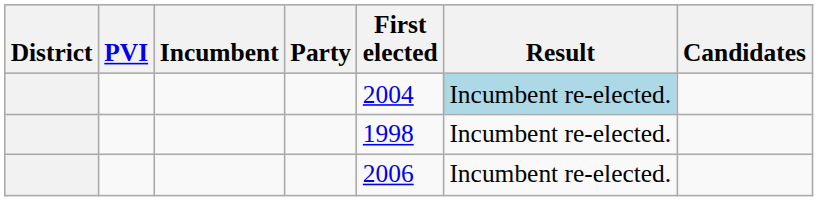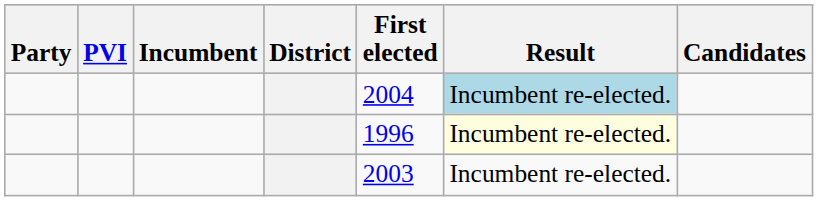columns swapped: (52, 53) <-> (321, 53)
(388, 133) 1998 -> (388, 133) 1996
(560, 133) no background -> (560, 133) lightyellow background
(388, 174) 2006 -> (388, 174) 2003
